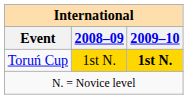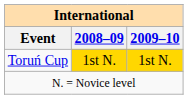(155, 60) bold -> (155, 60) normal
